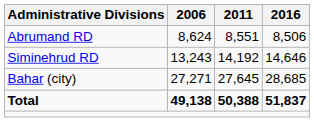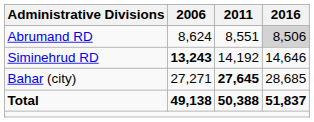(289, 36) no background -> (289, 36) lightgrey background
(191, 57) normal -> (191, 57) bold
(238, 79) normal -> (238, 79) bold
